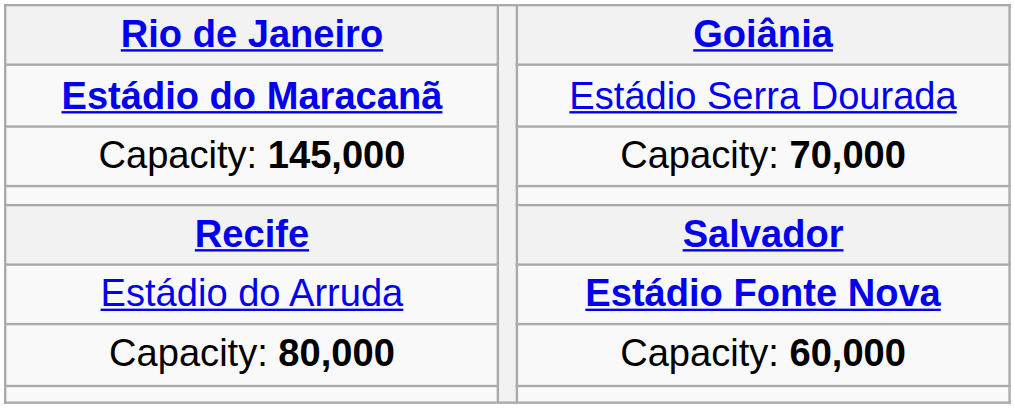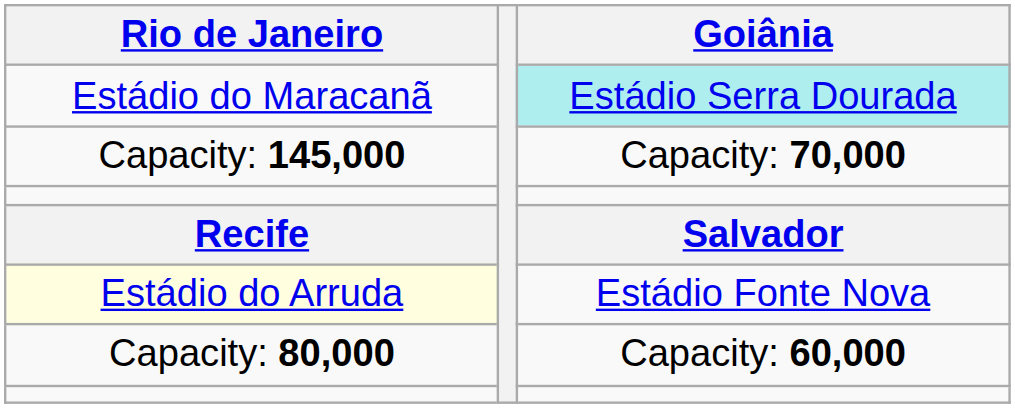(252, 95) bold -> (252, 95) normal
(763, 95) no background -> (763, 95) paleturquoise background
(252, 293) no background -> (252, 293) lightyellow background
(763, 293) bold -> (763, 293) normal
